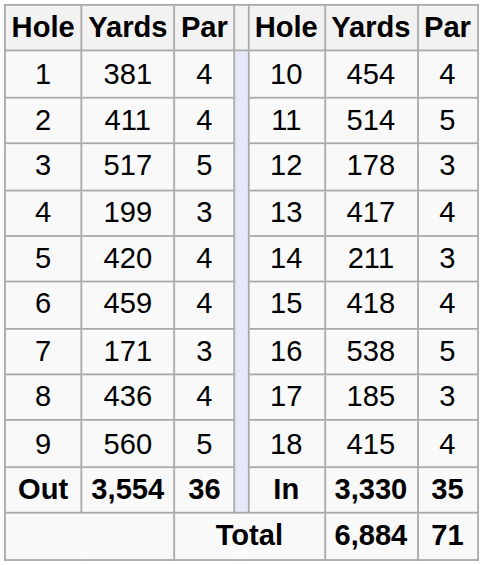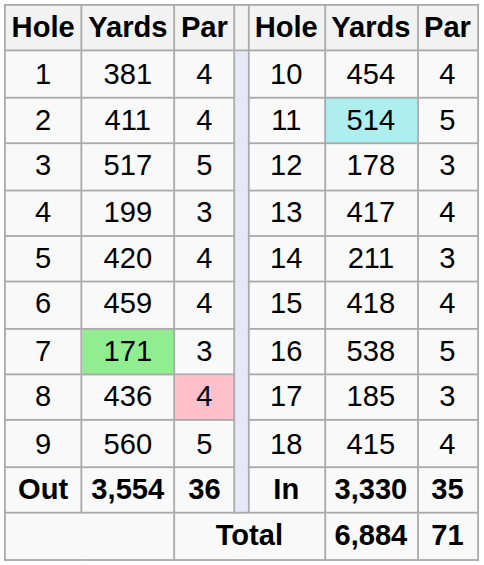(371, 119) no background -> (371, 119) paleturquoise background
(128, 350) no background -> (128, 350) lightgreen background
(204, 397) no background -> (204, 397) pink background
